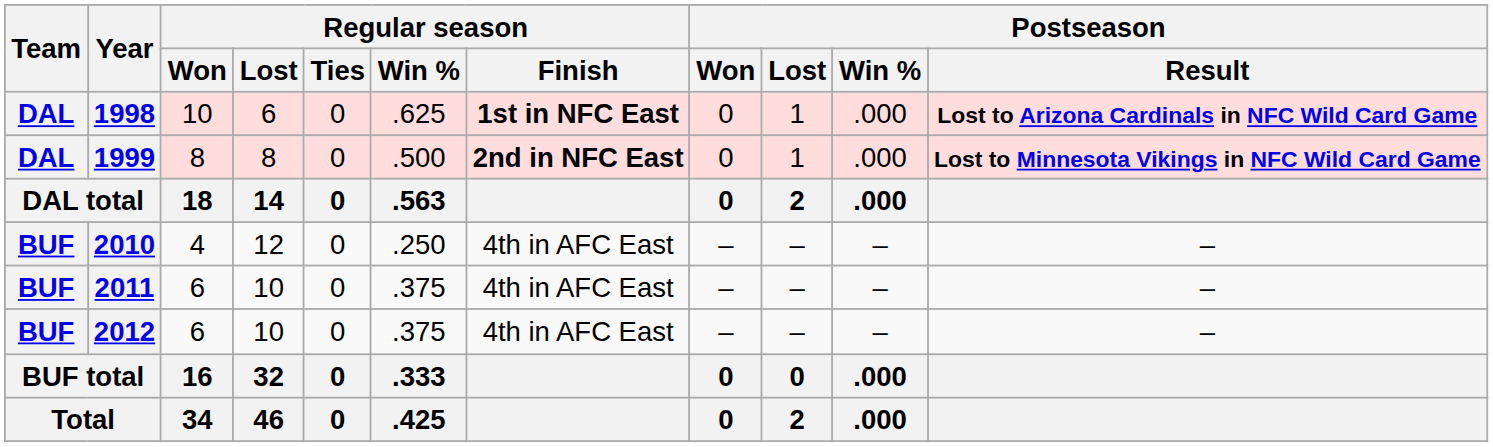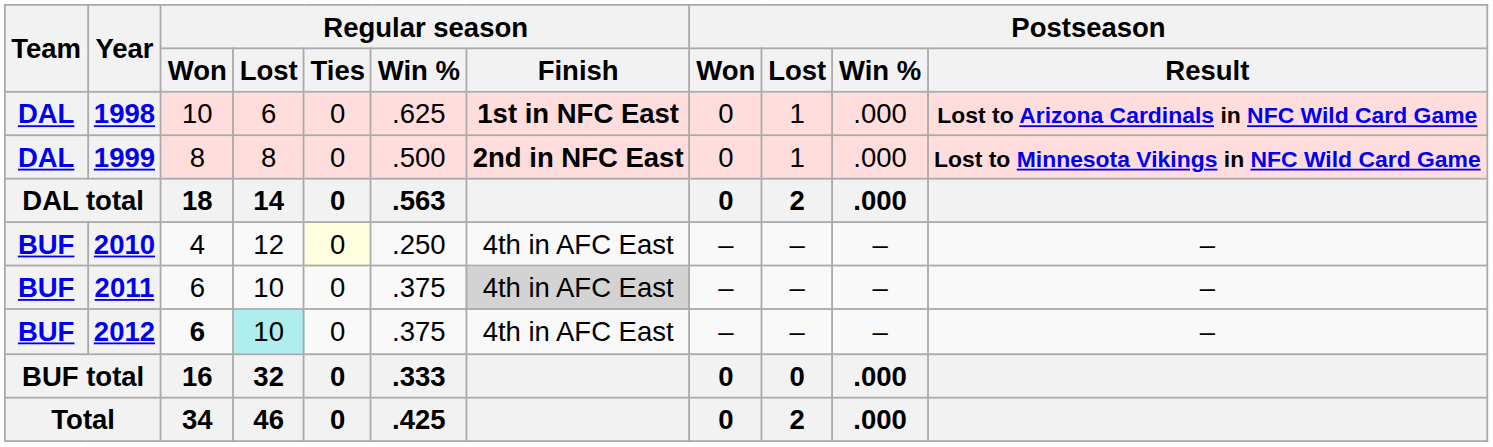(338, 245) no background -> (338, 245) lightyellow background
(578, 288) no background -> (578, 288) lightgrey background
(197, 332) normal -> (197, 332) bold
(269, 332) no background -> (269, 332) paleturquoise background
